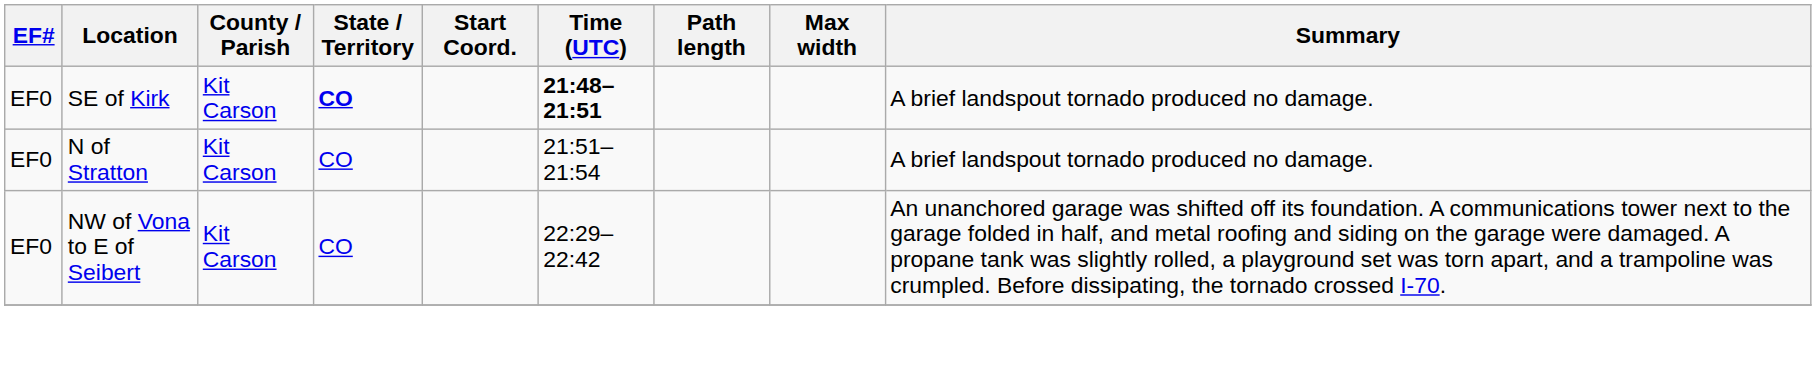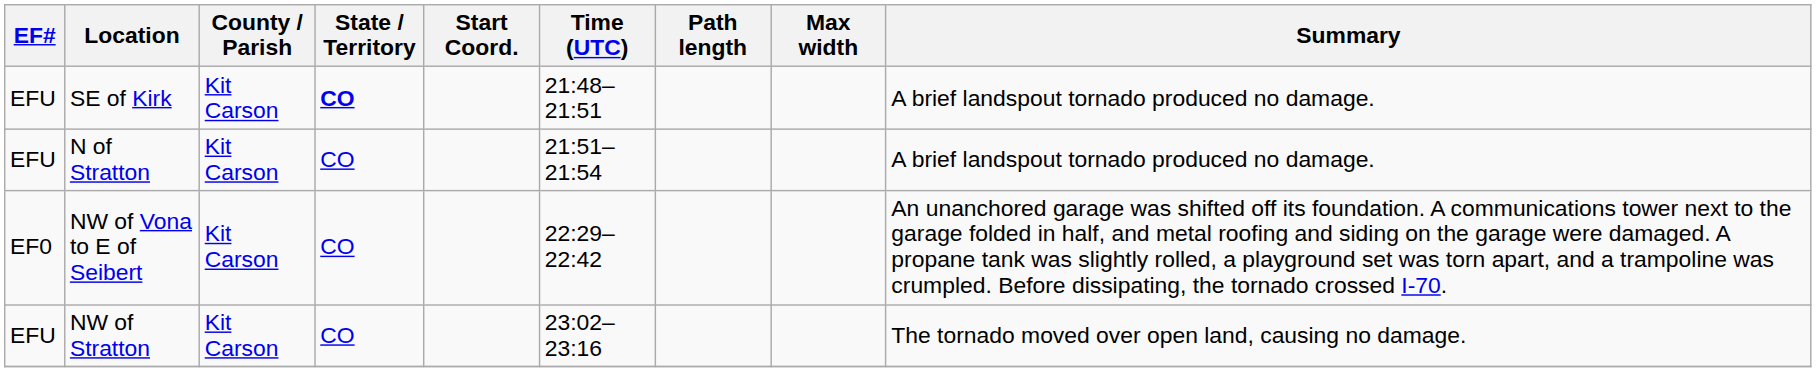(31, 97) EF0 -> (33, 97) EFU
(579, 97) bold -> (580, 97) normal
(31, 159) EF0 -> (33, 159) EFU
+ row: (110, 335)
